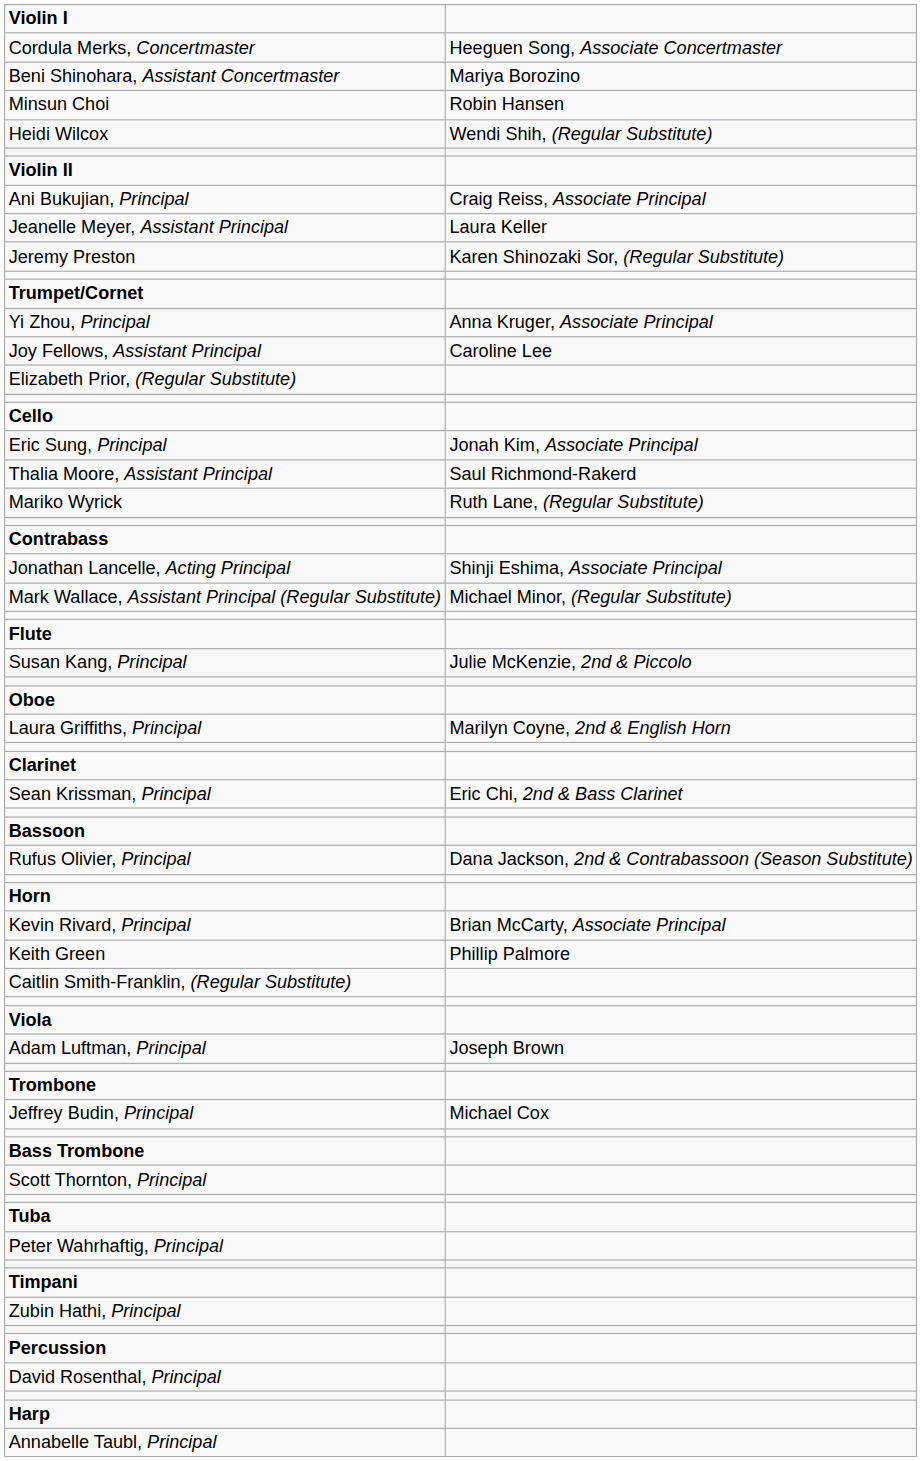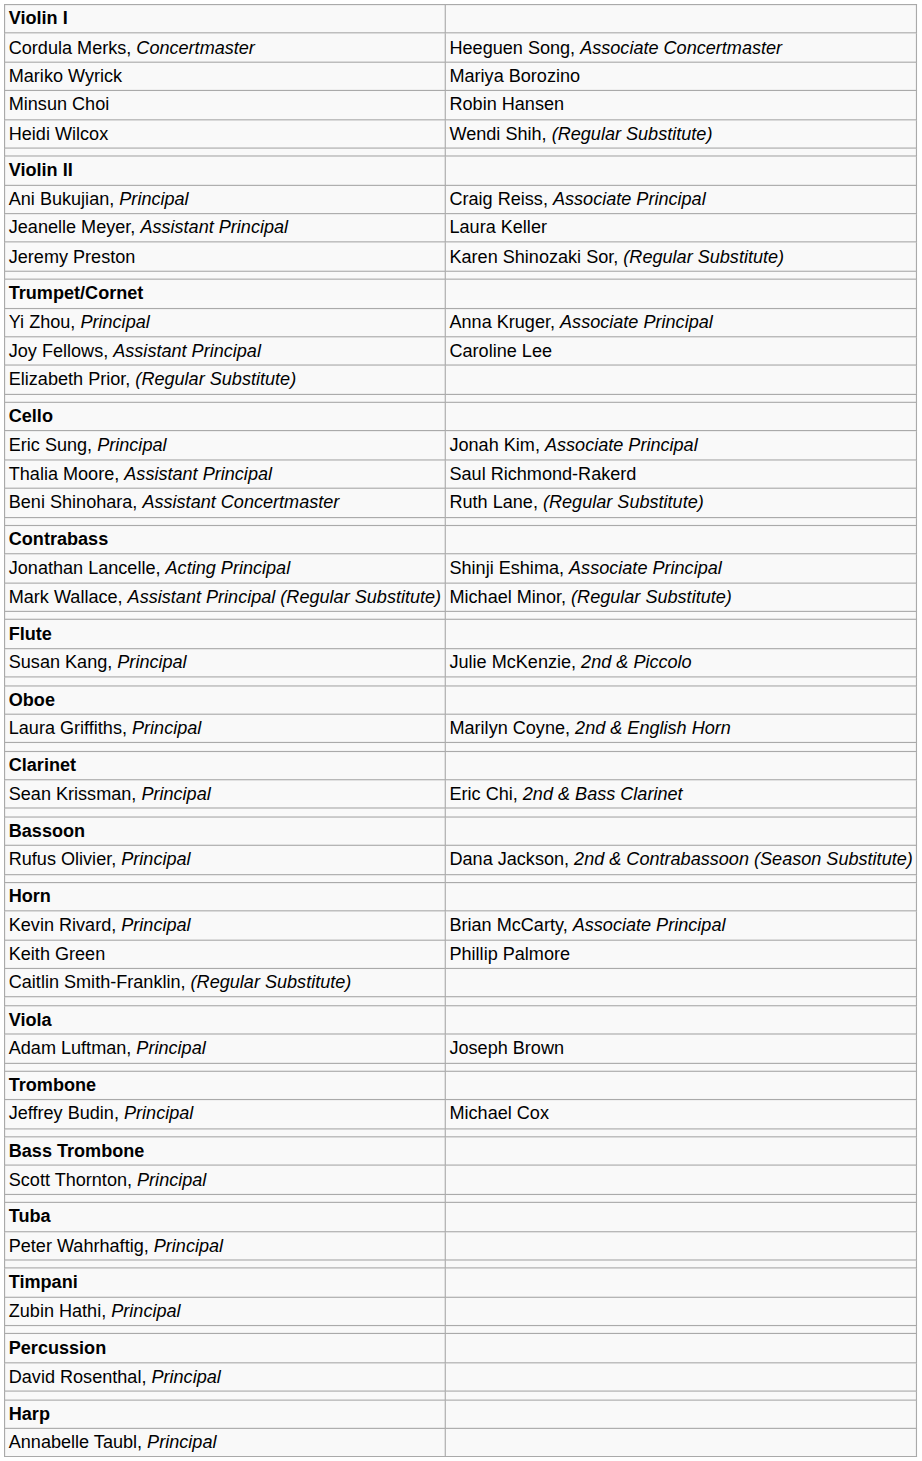(174, 76) Beni Shinohara, Assistant Concertmaster -> (65, 76) Mariko Wyrick
(65, 502) Mariko Wyrick -> (174, 502) Beni Shinohara, Assistant Concertmaster
